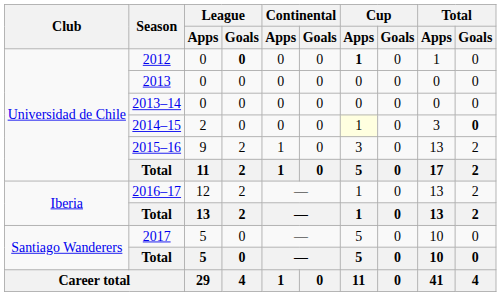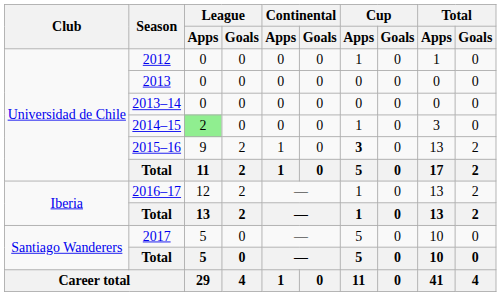(242, 59) bold -> (242, 59) normal
(359, 59) bold -> (359, 59) normal
(203, 125) no background -> (203, 125) lightgreen background
(359, 125) lightyellow background -> (359, 125) no background
(475, 125) bold -> (475, 125) normal
(359, 147) normal -> (359, 147) bold
